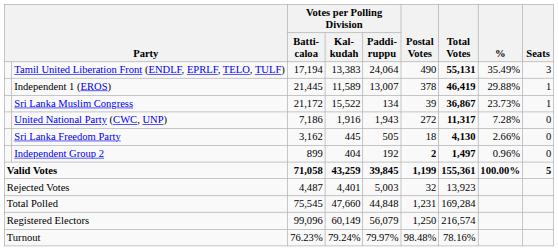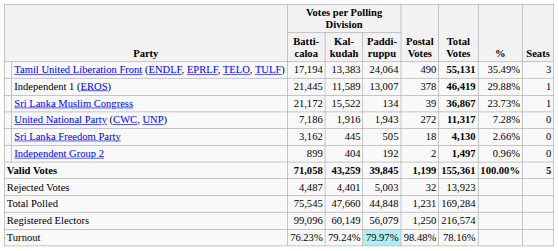(434, 153) bold -> (434, 153) normal
(382, 237) no background -> (382, 237) paleturquoise background
